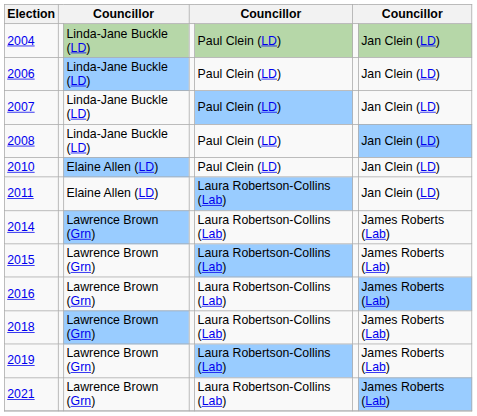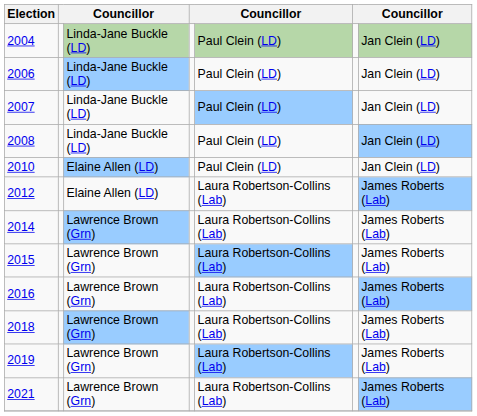- row: (20, 193)
+ row: (21, 193)
